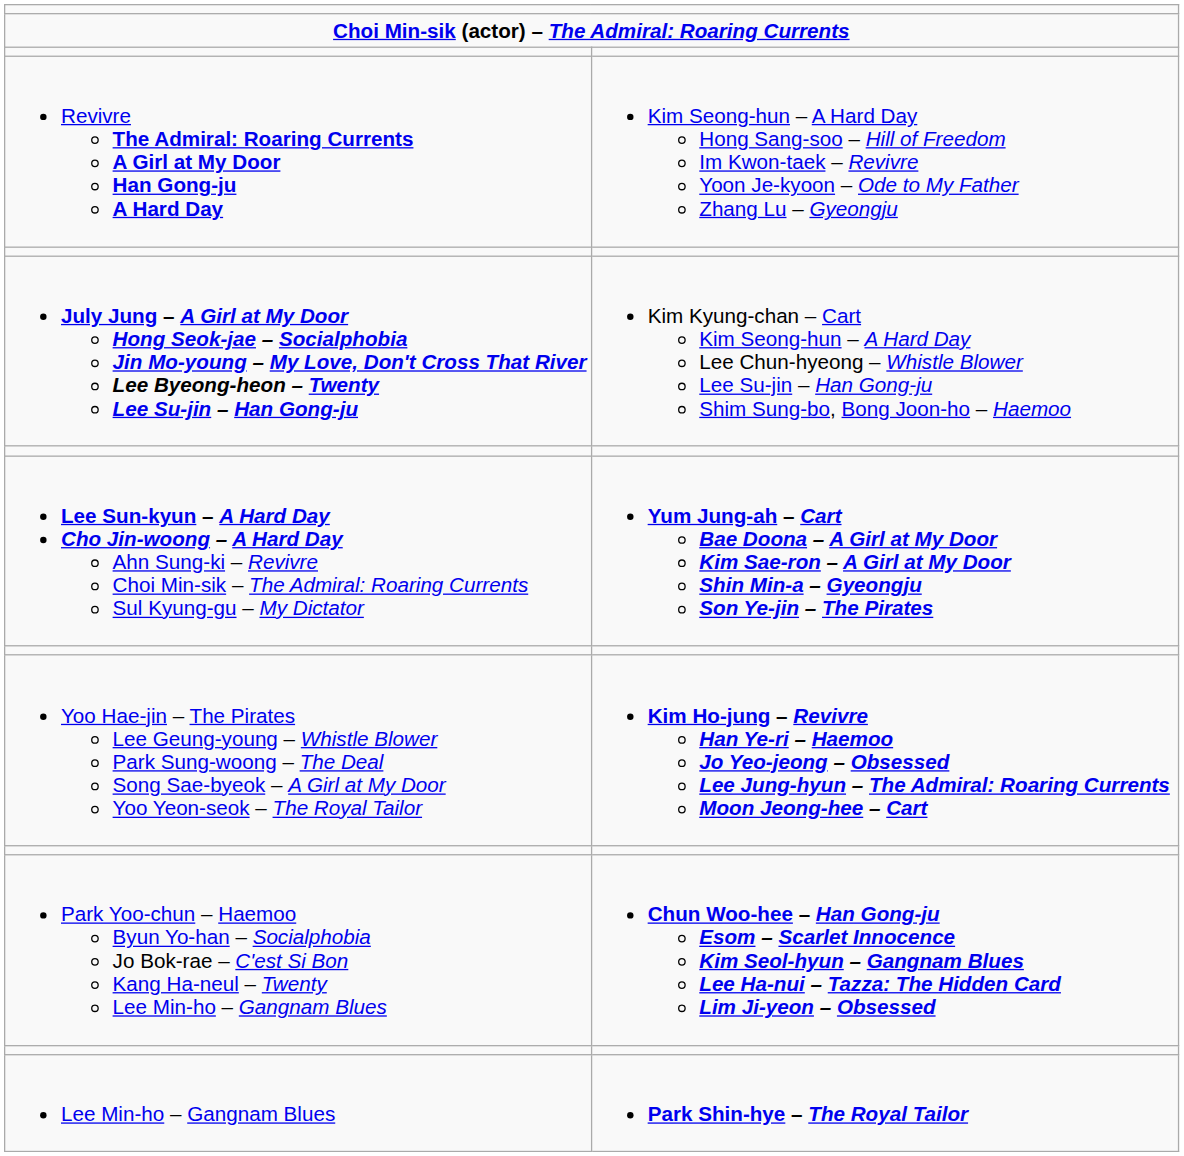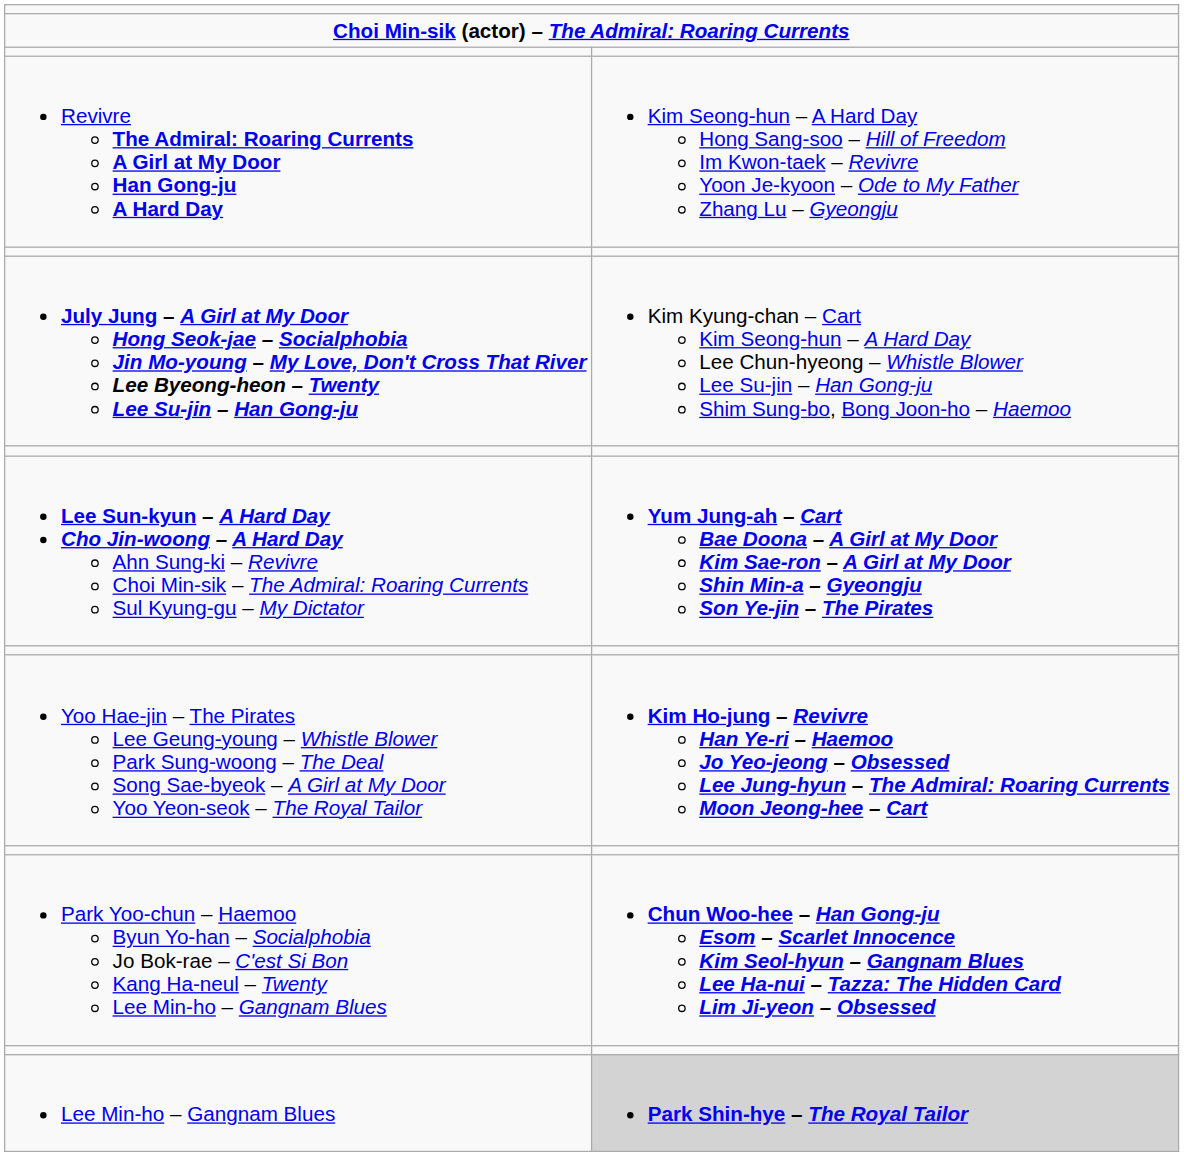(885, 1115) no background -> (885, 1115) lightgrey background
